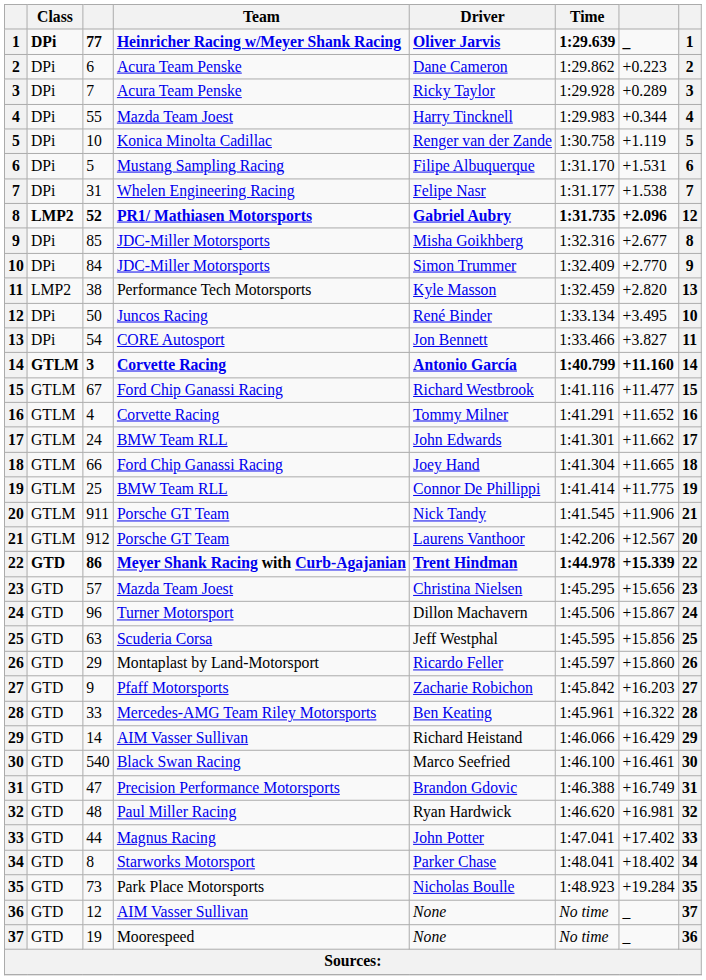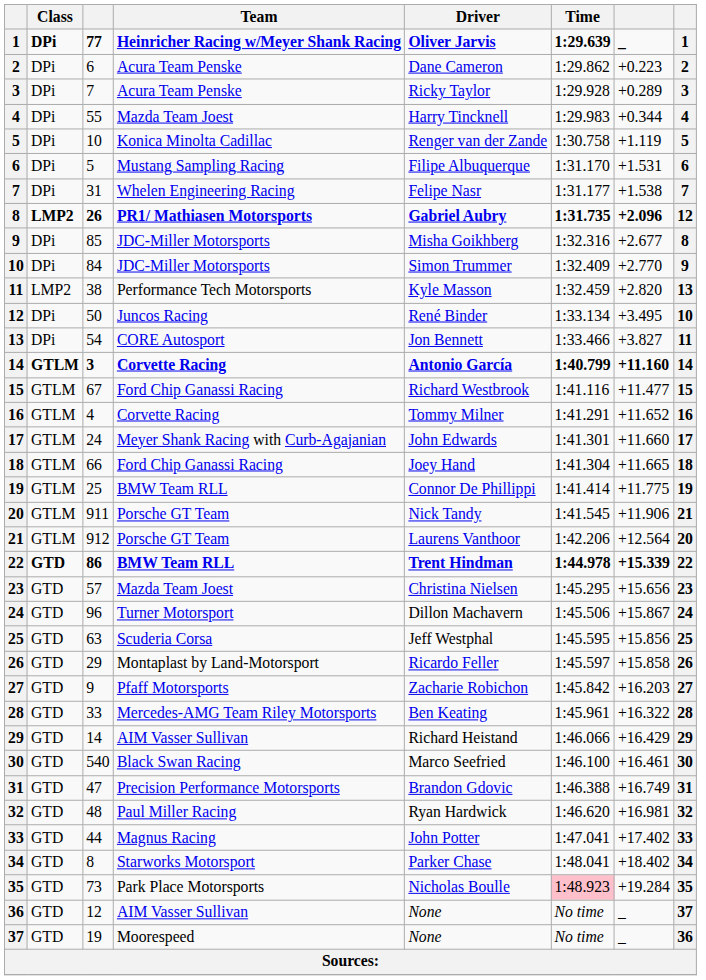(94, 215) 52 -> (94, 215) 26
(172, 439) BMW Team RLL -> (251, 439) Meyer Shank Racing with Curb-Agajanian
(648, 439) +11.662 -> (644, 439) +11.660
(649, 539) +12.567 -> (644, 539) +12.564
(261, 564) Meyer Shank Racing with Curb-Agajanian -> (176, 564) BMW Team RLL
(649, 663) +15.860 -> (644, 663) +15.858
(587, 887) no background -> (582, 887) pink background
